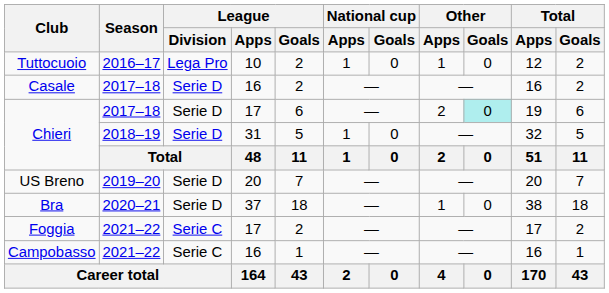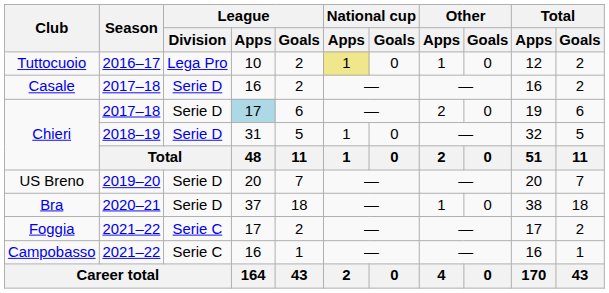(346, 63) no background -> (346, 63) khaki background
(253, 110) no background -> (253, 110) lightblue background
(488, 110) paleturquoise background -> (488, 110) no background
